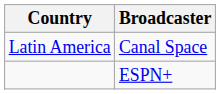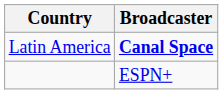(163, 46) normal -> (166, 46) bold
